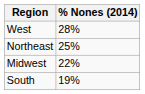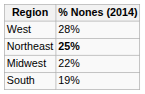(69, 47) normal -> (69, 47) bold
